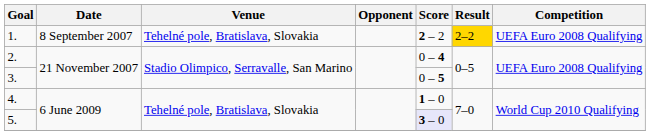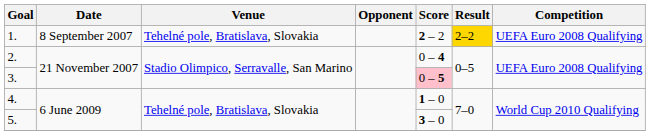(432, 78) no background -> (432, 78) pink background
(432, 120) lavender background -> (432, 120) no background
